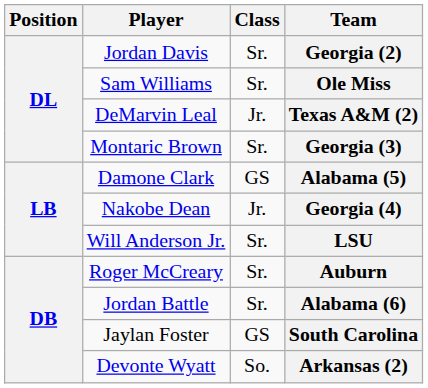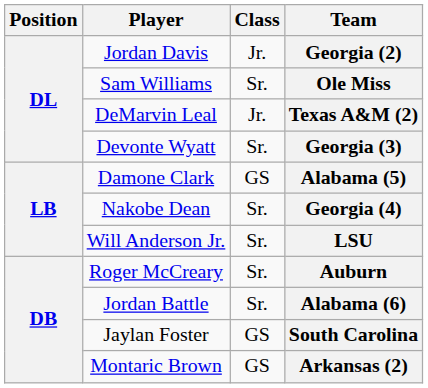(257, 51) Sr. -> (257, 51) Jr.
(156, 146) Montaric Brown -> (156, 146) Devonte Wyatt
(257, 209) Jr. -> (257, 209) Sr.
(156, 366) Devonte Wyatt -> (156, 366) Montaric Brown
(257, 366) So. -> (257, 366) GS
